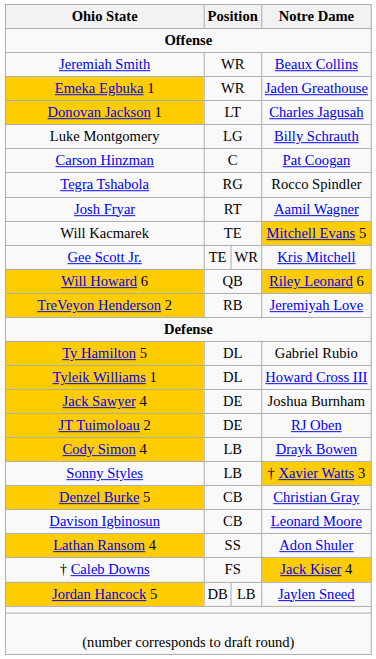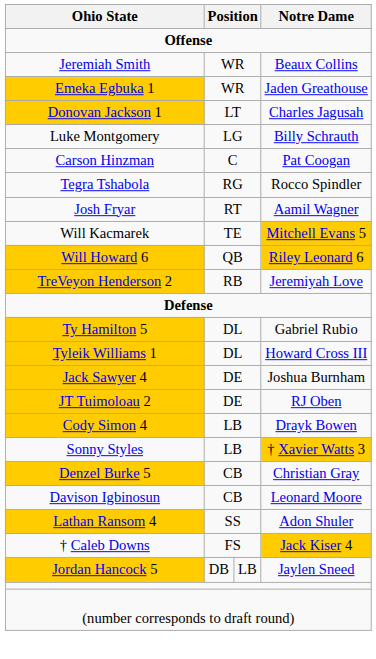- row: (105, 257)
